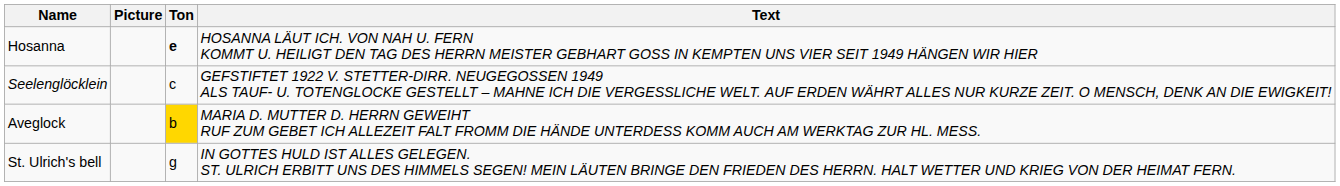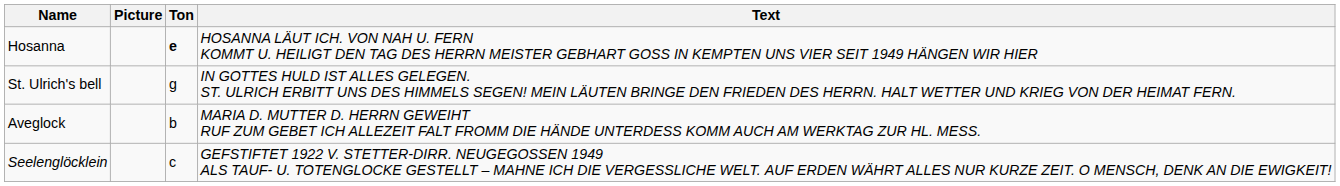rows swapped: (55, 162) <-> (58, 84)
(173, 123) gold background -> (173, 123) no background
